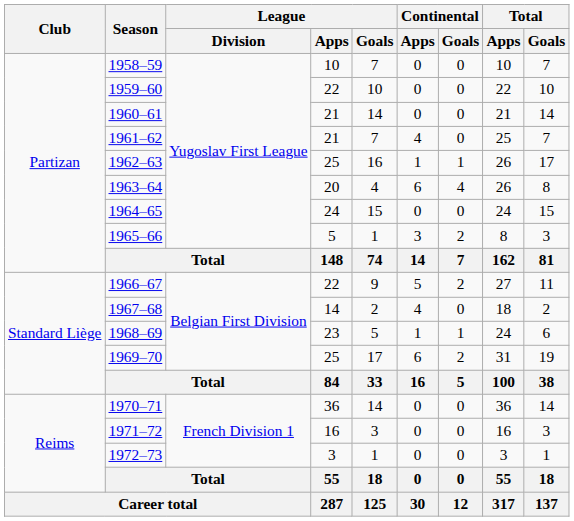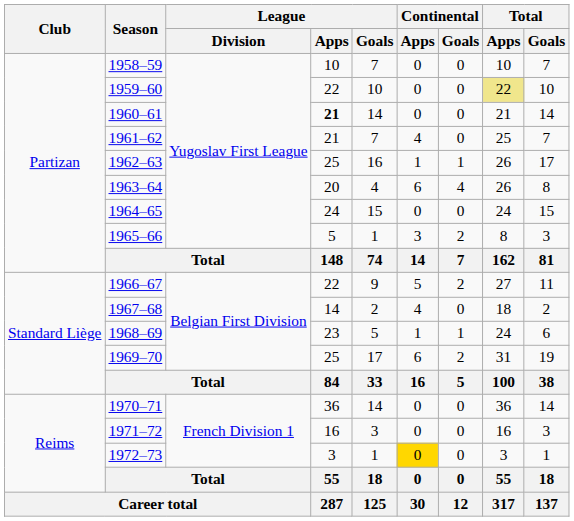(503, 89) no background -> (503, 89) khaki background
(332, 114) normal -> (332, 114) bold
(418, 455) no background -> (418, 455) gold background
